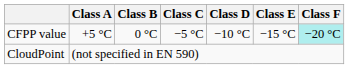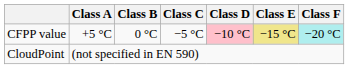(232, 34) no background -> (232, 34) pink background
(278, 34) no background -> (278, 34) khaki background
